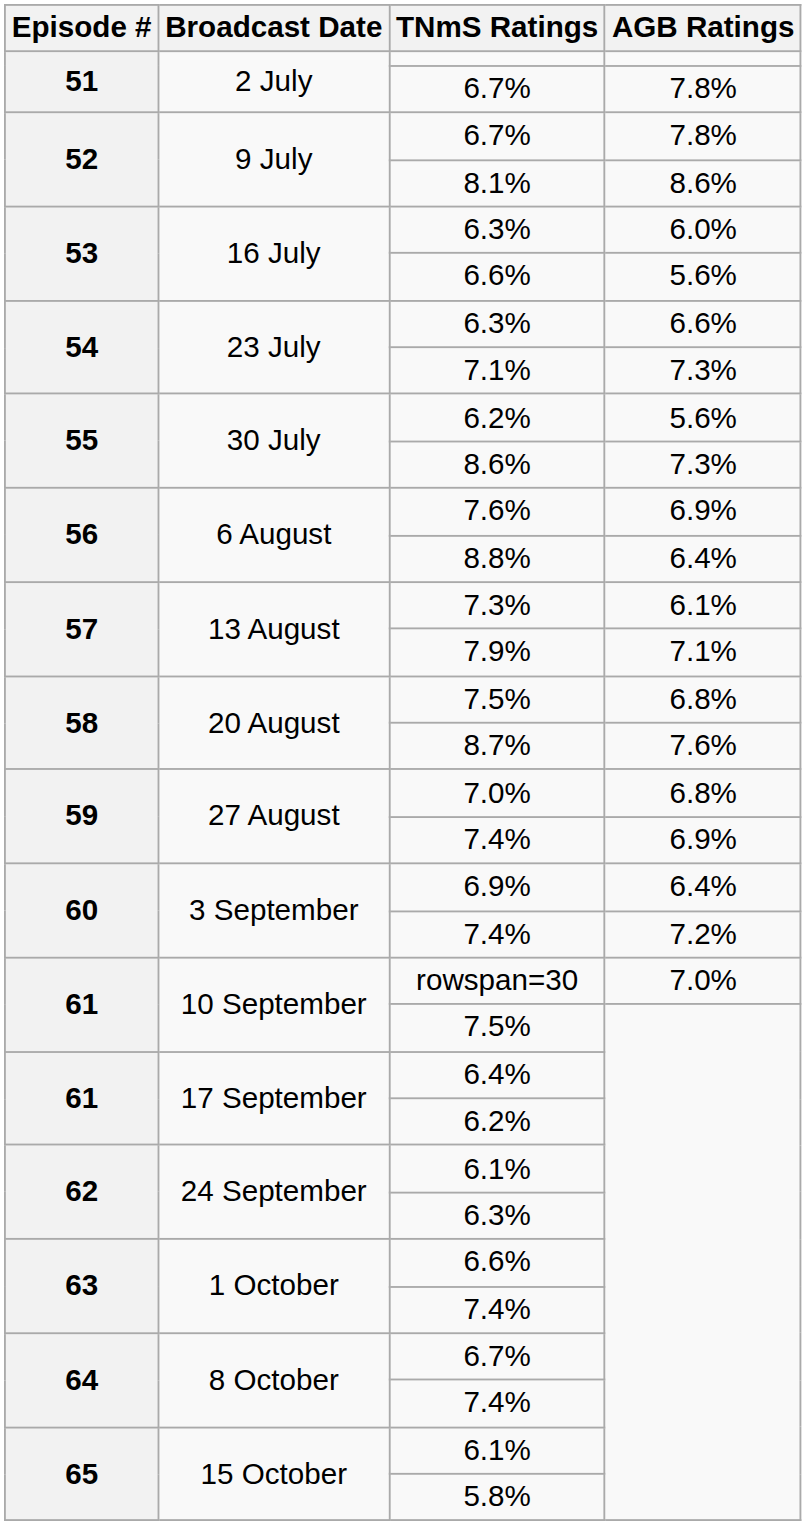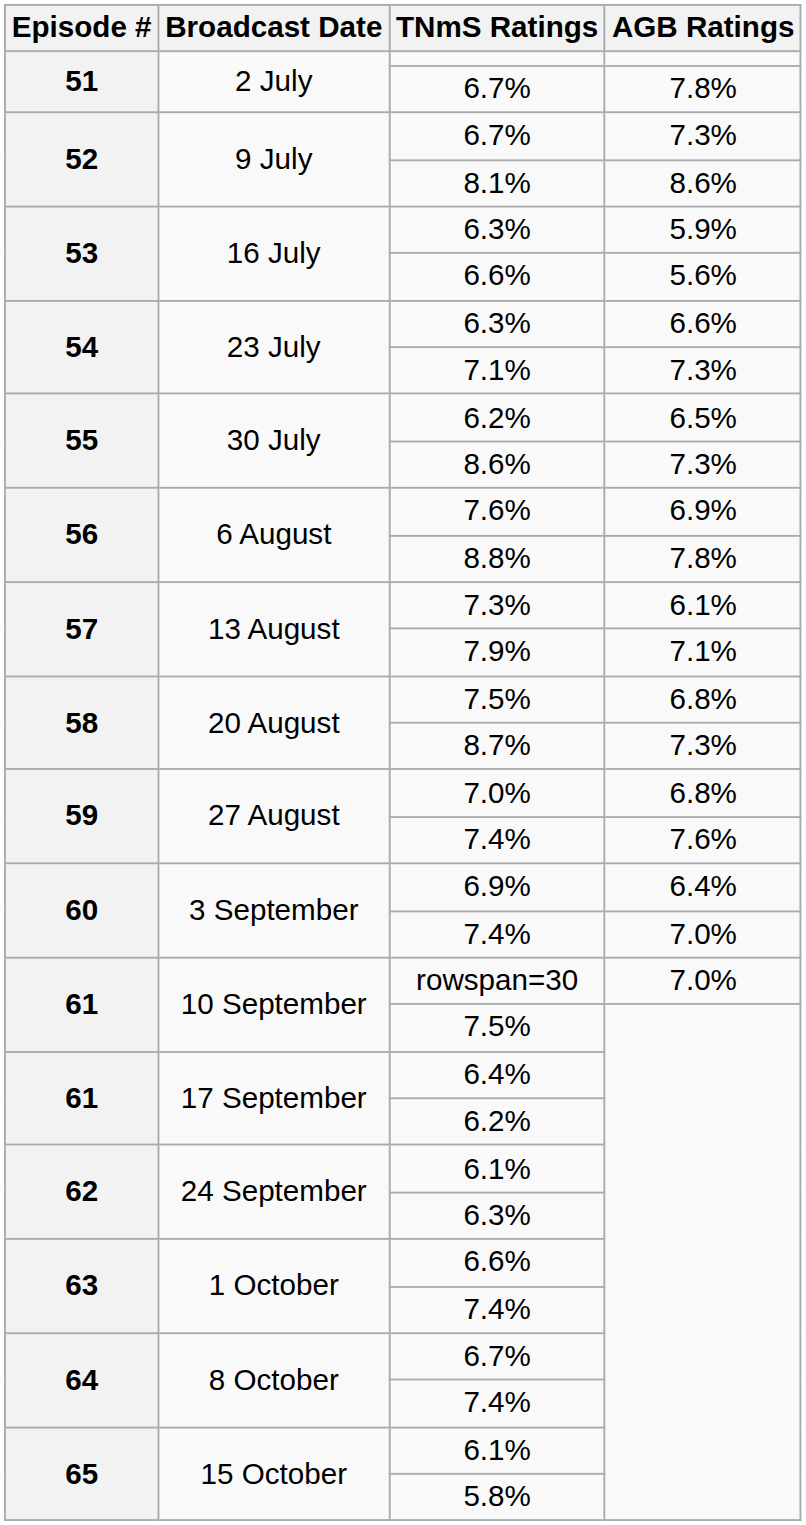(703, 135) 7.8% -> (703, 135) 7.3%
(703, 229) 6.0% -> (703, 229) 5.9%
(703, 417) 5.6% -> (703, 417) 6.5%
(703, 557) 6.4% -> (703, 557) 7.8%
(703, 745) 7.6% -> (703, 745) 7.3%
(703, 839) 6.9% -> (703, 839) 7.6%
(703, 933) 7.2% -> (703, 933) 7.0%
